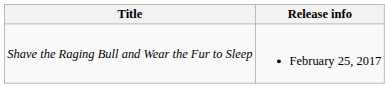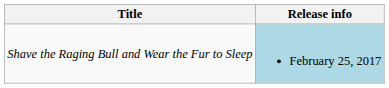(320, 61) no background -> (320, 61) lightblue background
